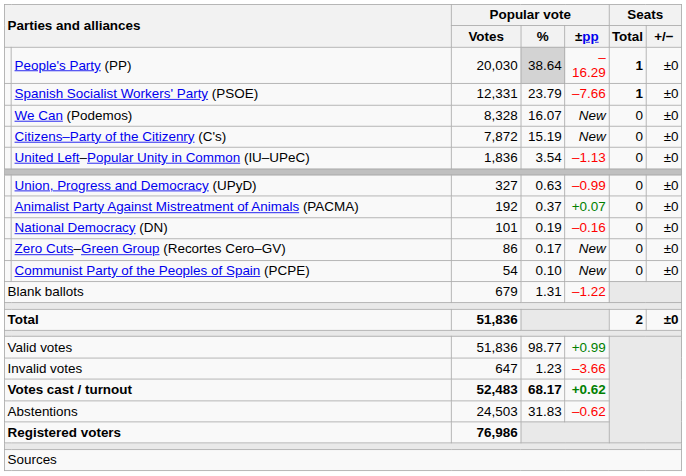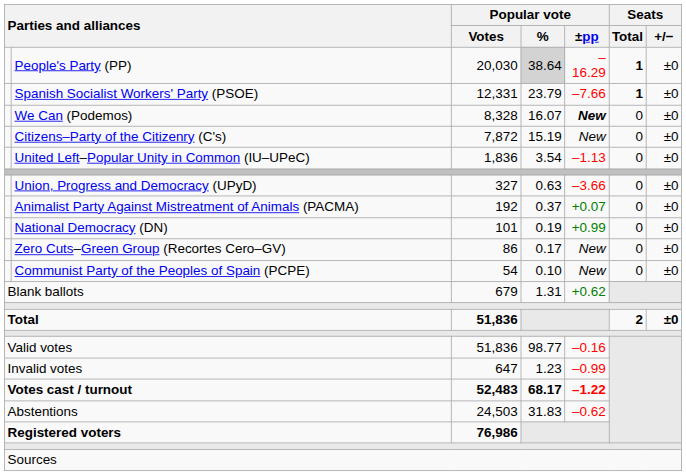(592, 115) normal -> (592, 115) bold
(589, 185) –0.99 -> (589, 185) –3.66
(589, 228) –0.16 -> (589, 228) +0.99
(589, 292) –1.22 -> (589, 292) +0.62
(589, 347) +0.99 -> (589, 347) –0.16
(589, 368) –3.66 -> (589, 368) –0.99
(589, 389) +0.62 -> (589, 389) –1.22
